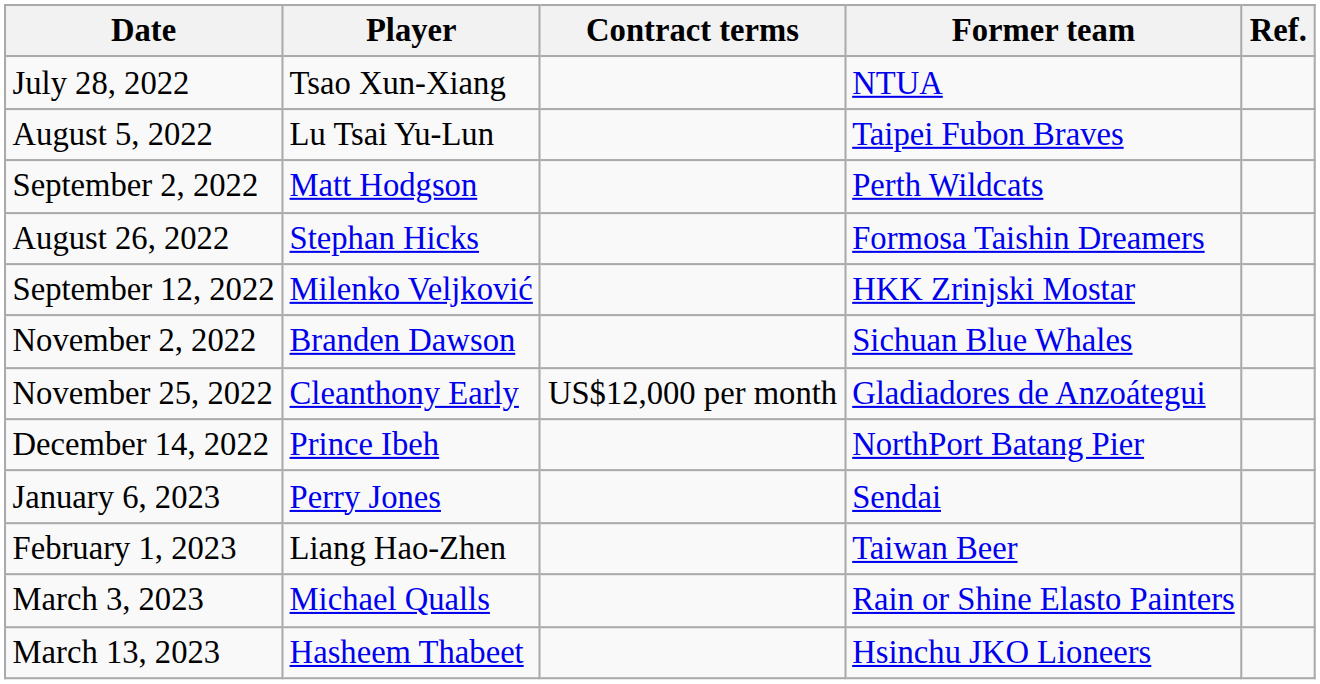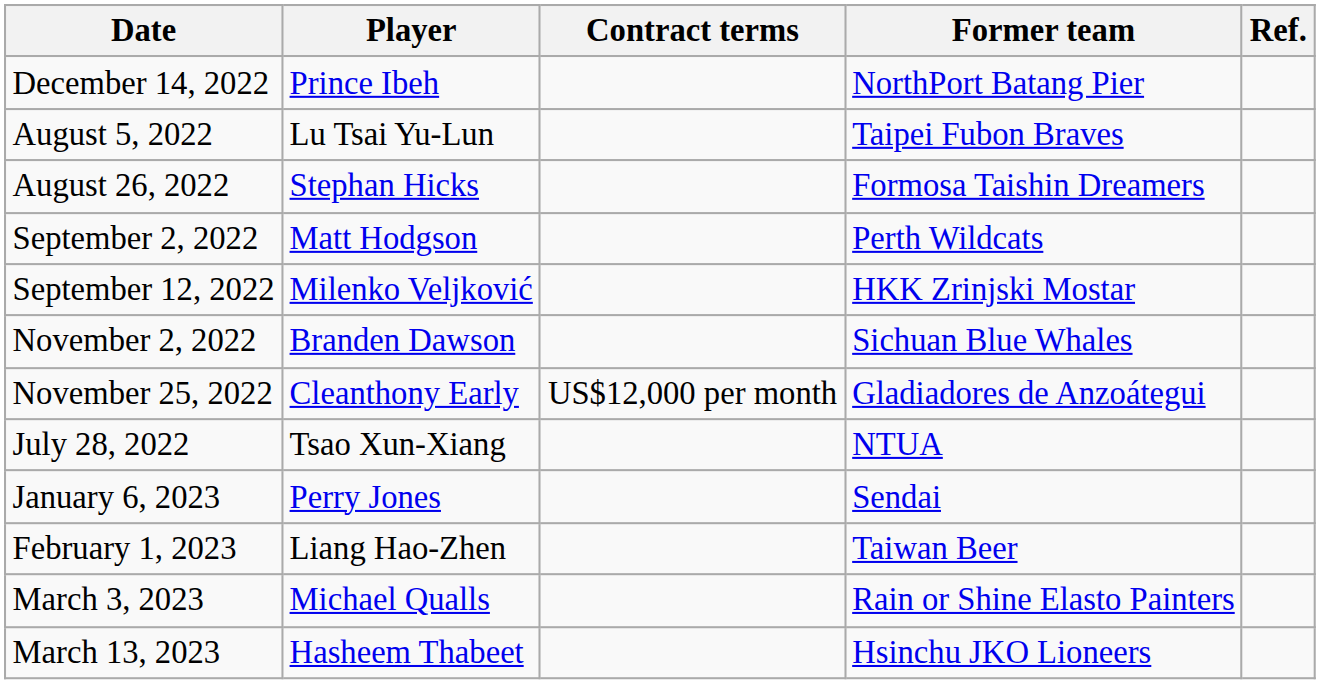rows swapped: (101, 82) <-> (141, 444)
rows swapped: (121, 237) <-> (135, 185)
